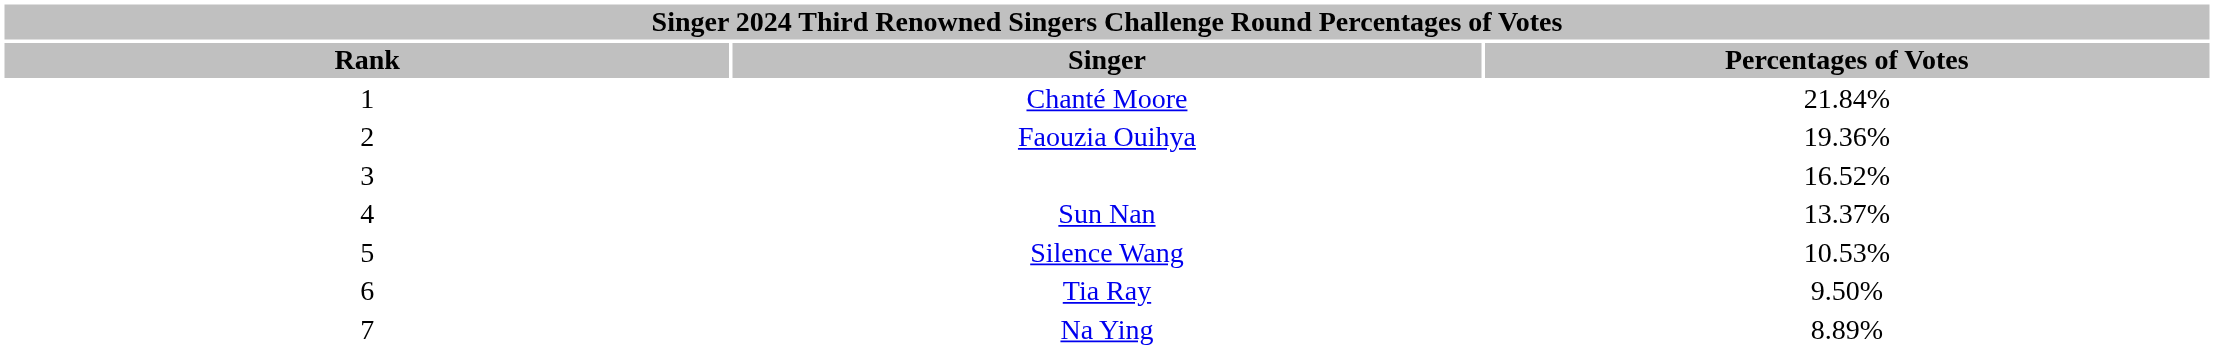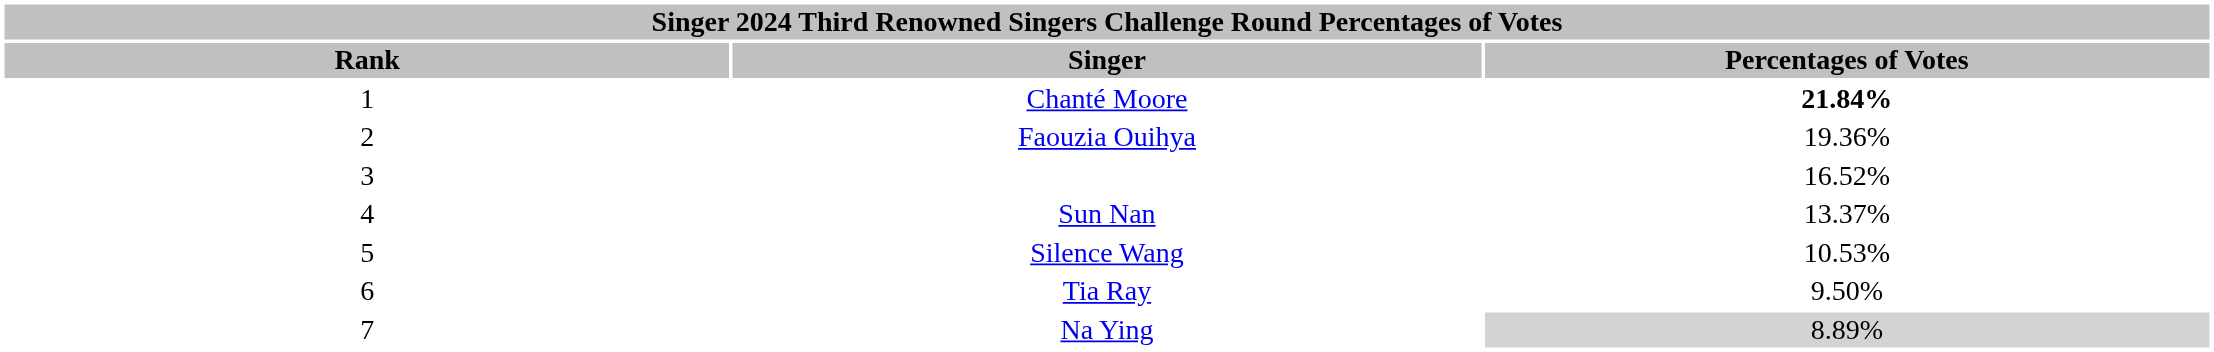(1847, 98) normal -> (1847, 98) bold
(1847, 329) no background -> (1847, 329) lightgrey background
